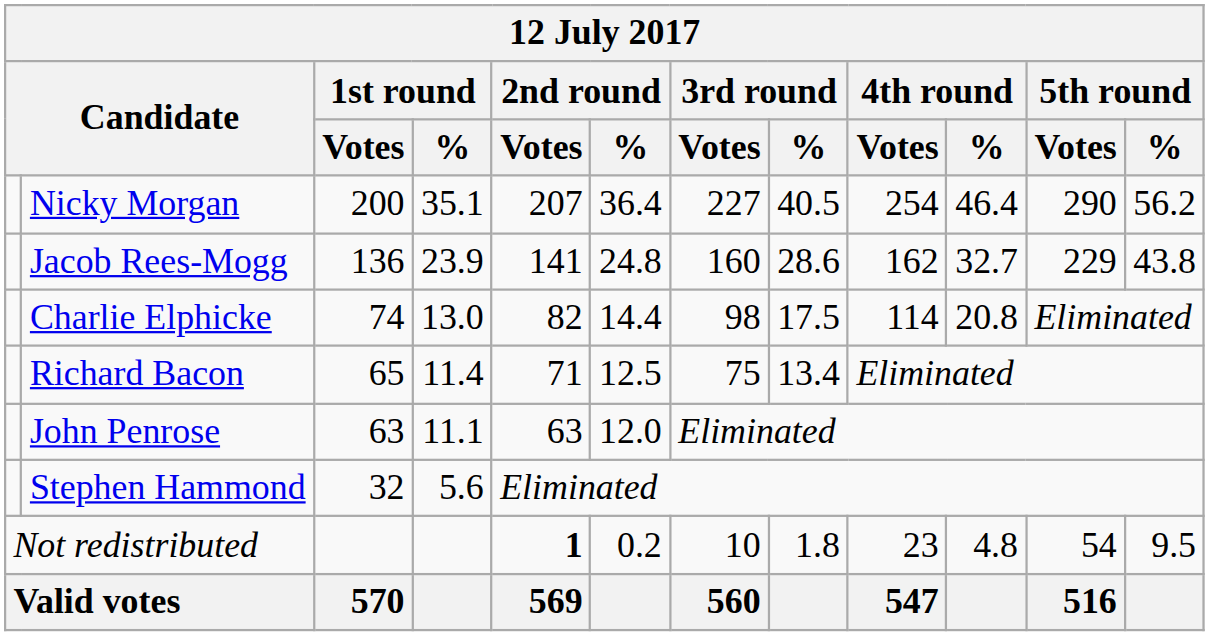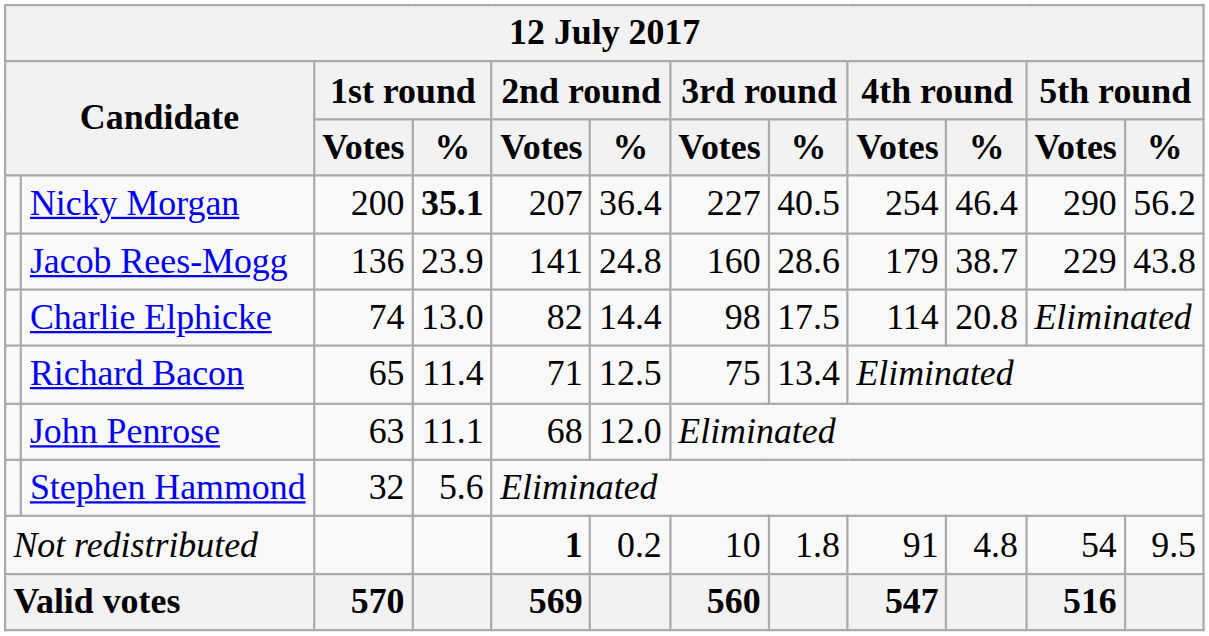(452, 203) normal -> (452, 203) bold
(912, 260) 162 -> (912, 260) 179
(987, 260) 32.7 -> (987, 260) 38.7
(565, 430) 63 -> (565, 430) 68
(921, 544) 23 -> (921, 544) 91
